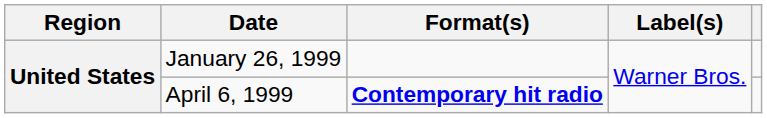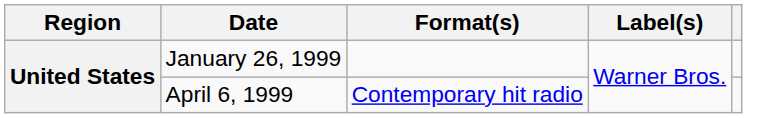(477, 94) bold -> (467, 94) normal
